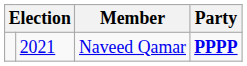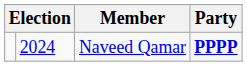(37, 46) 2021 -> (37, 46) 2024
